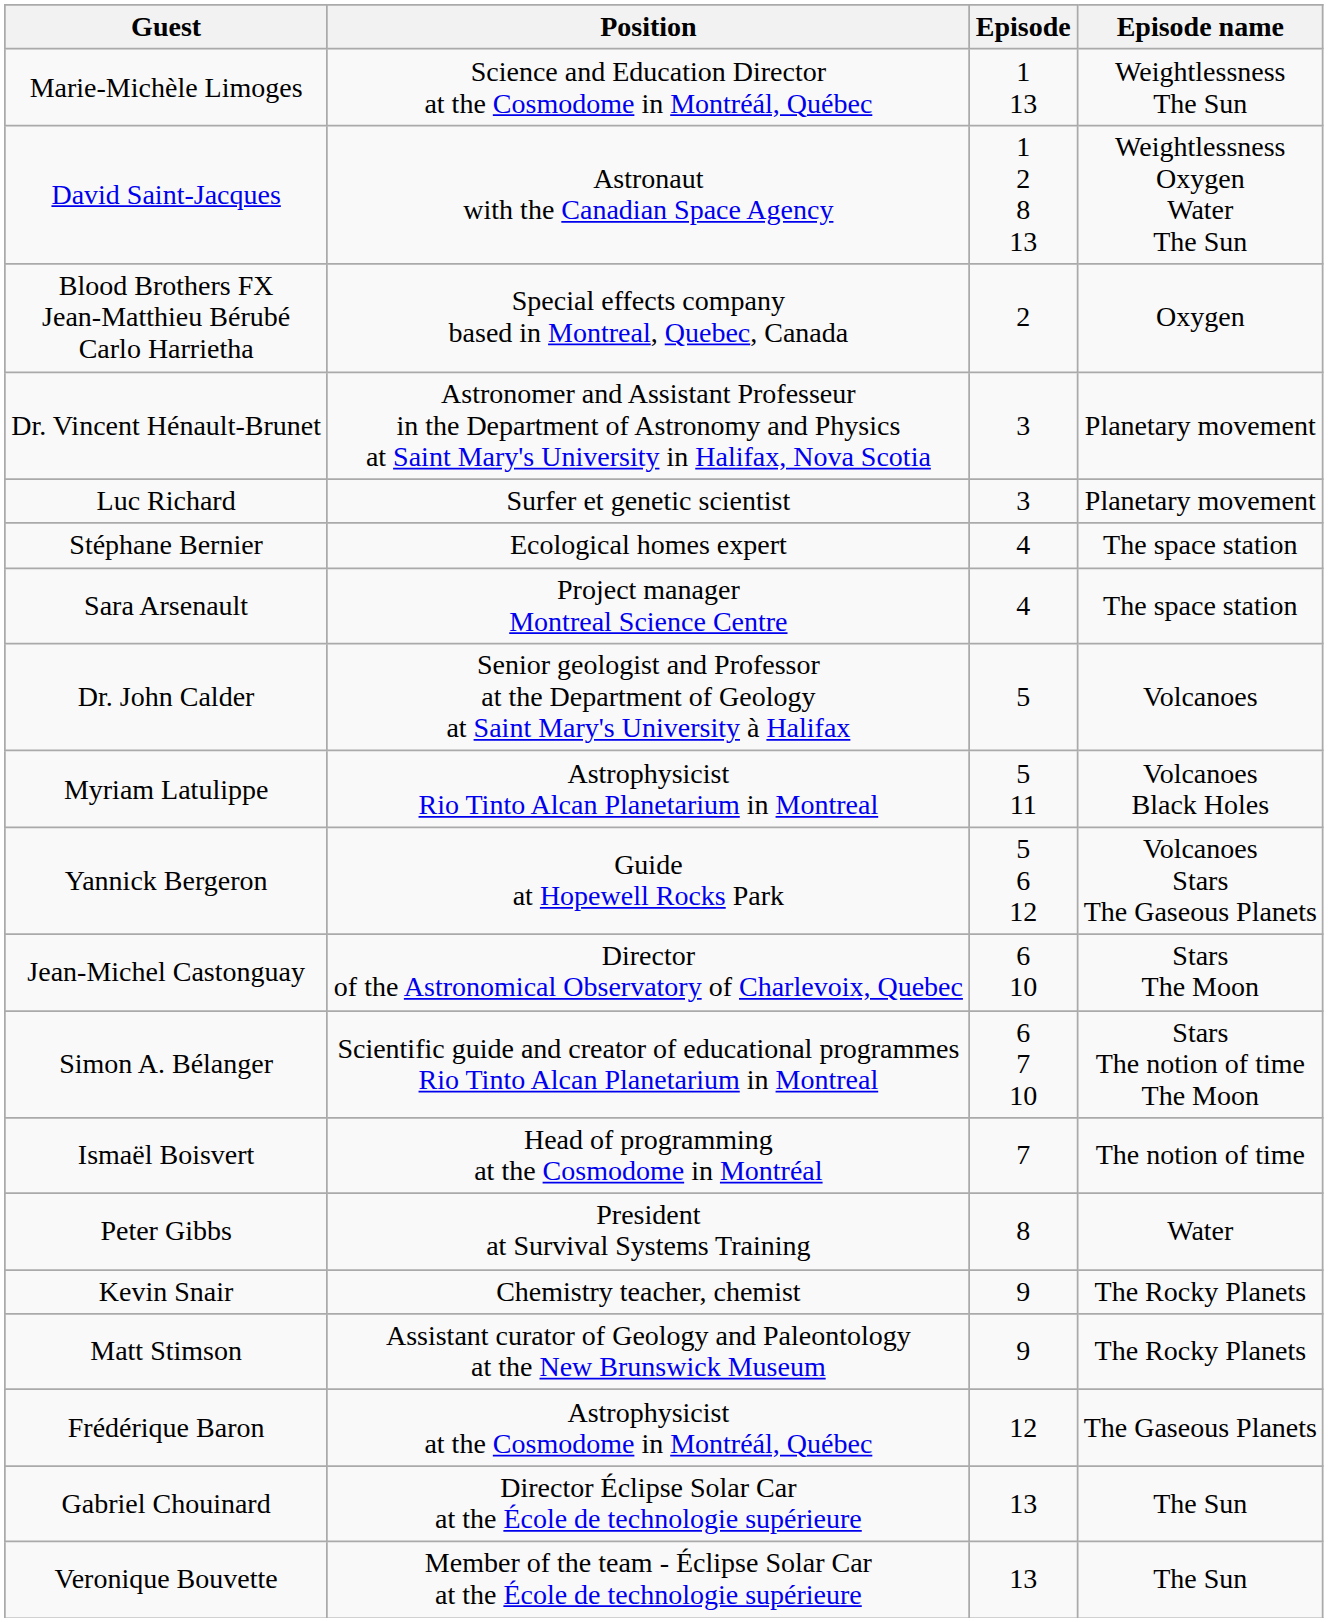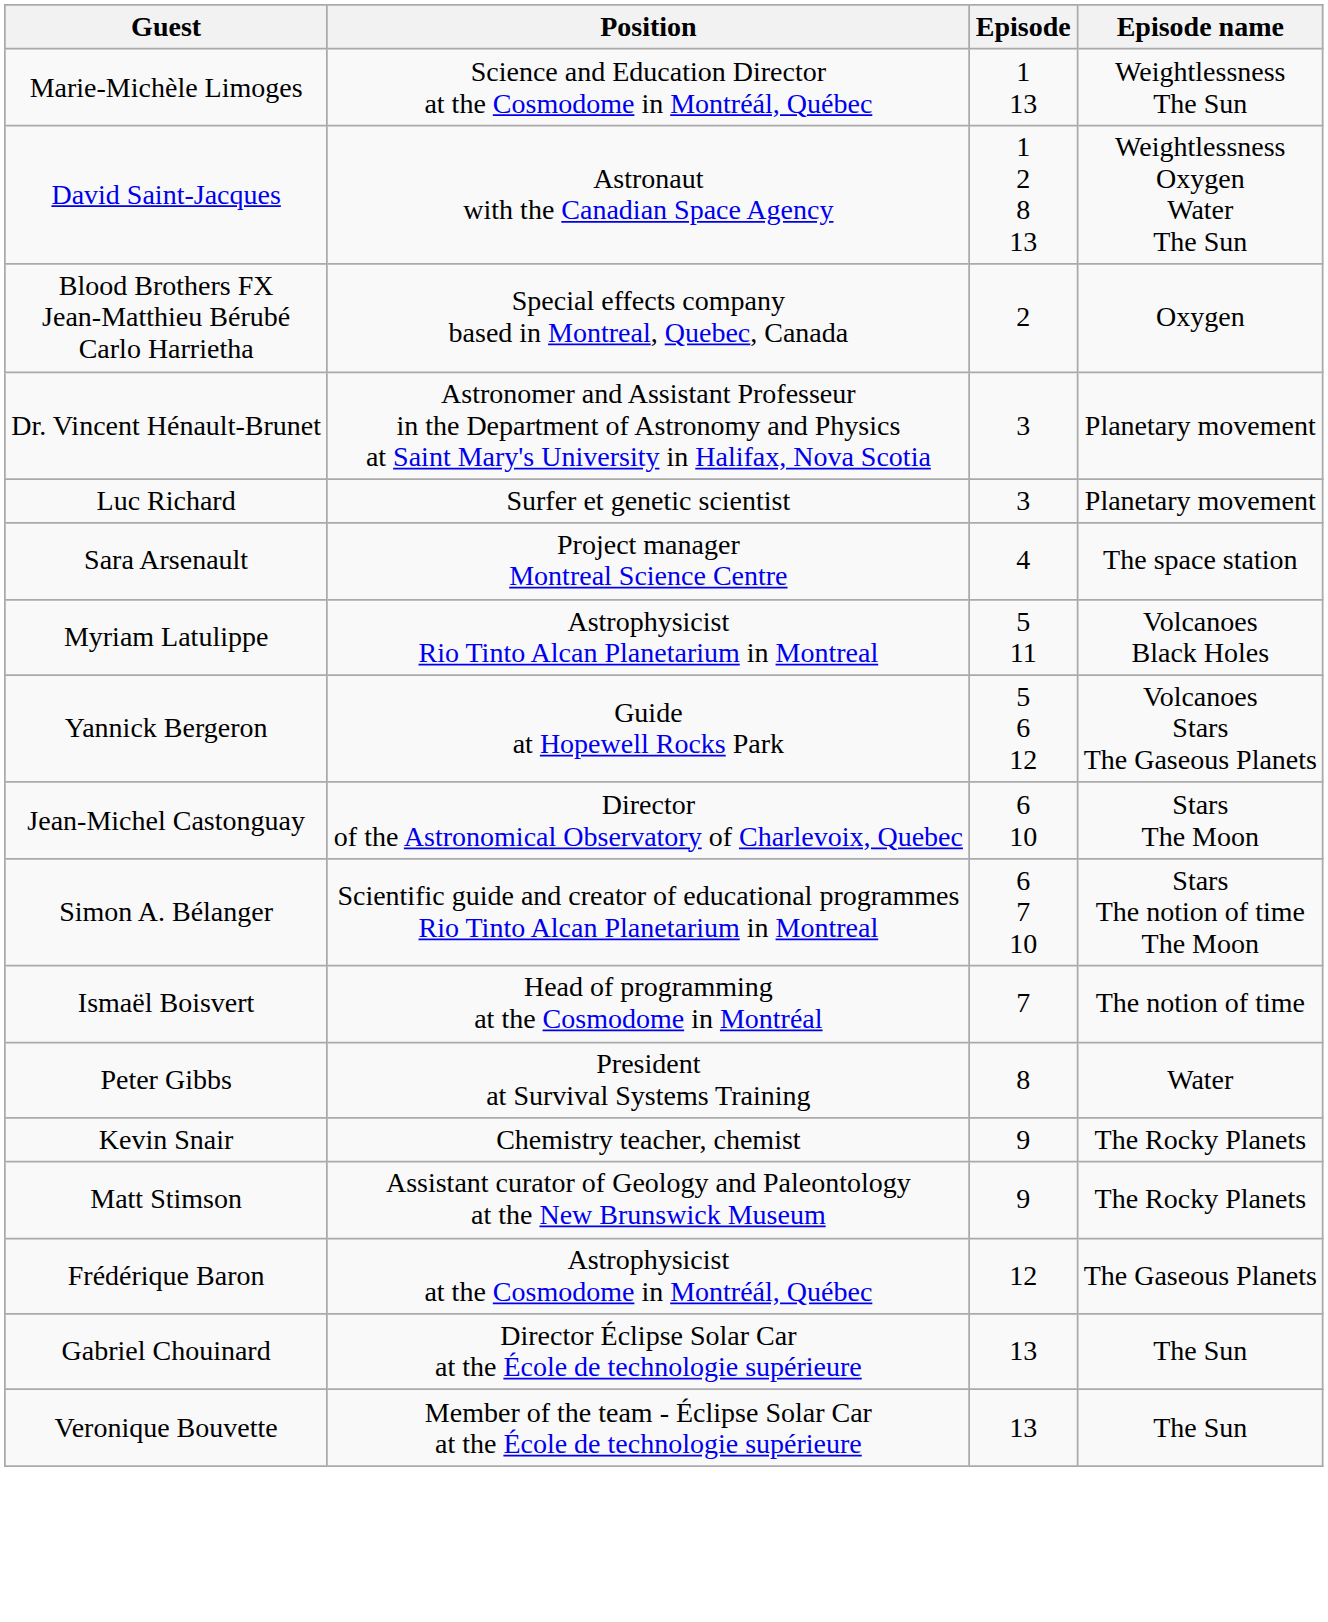- row: (166, 545)
- row: (166, 696)
